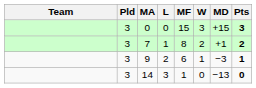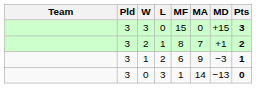columns swapped: (202, 12) <-> (147, 12)
